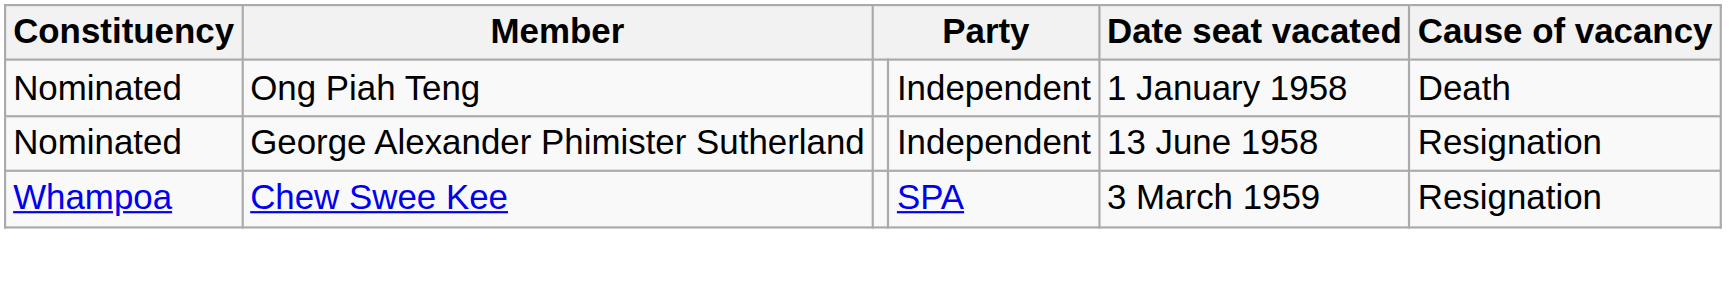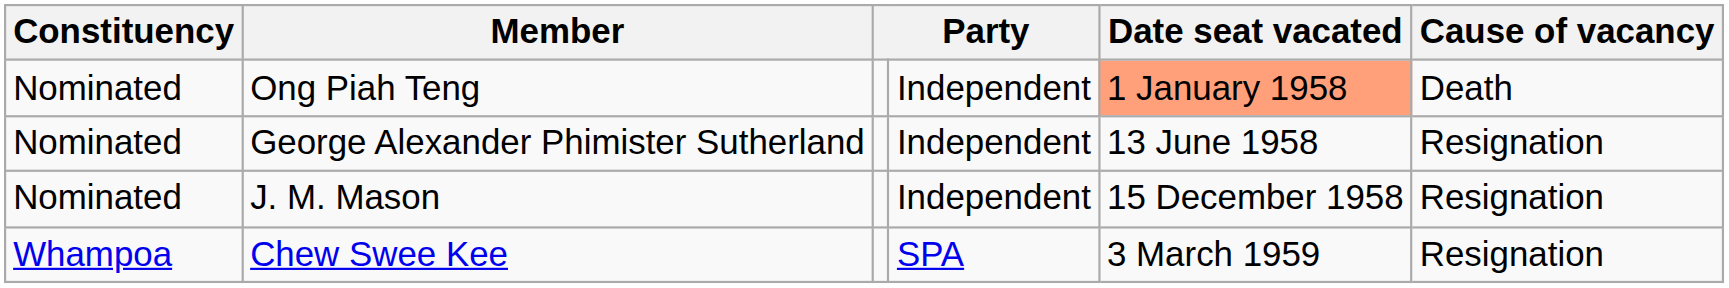(1227, 87) no background -> (1227, 87) lightsalmon background
+ row: (345, 198)
